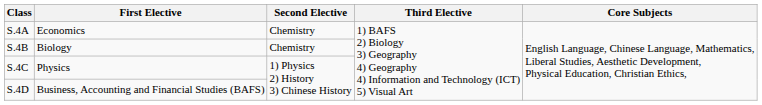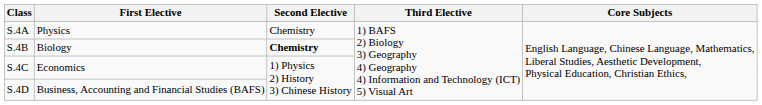(61, 30) Economics -> (53, 30) Physics
(292, 47) normal -> (294, 47) bold
(53, 67) Physics -> (61, 67) Economics
